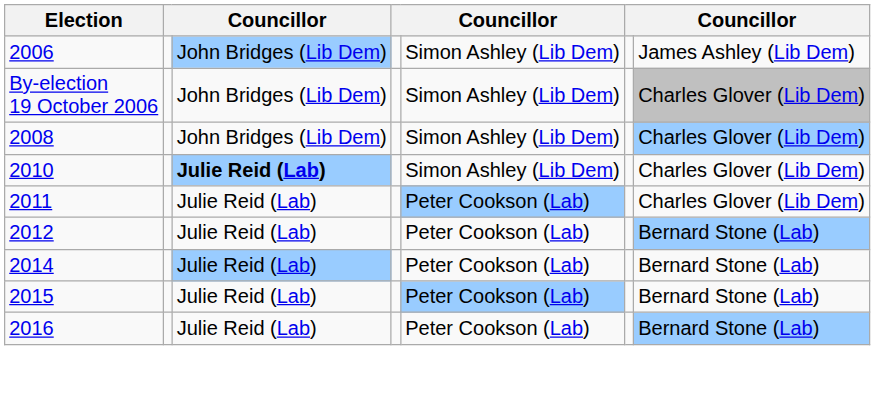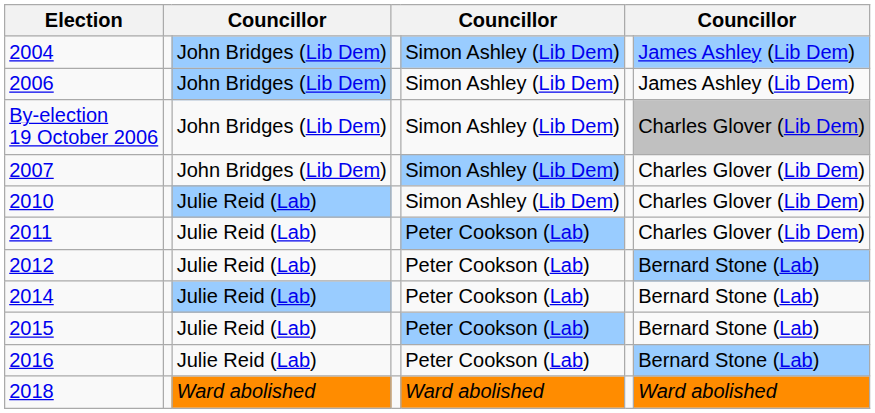+ row: (31, 52)
+ row: (31, 169)
- row: (31, 138)
(251, 169) bold -> (247, 201) normal
+ row: (31, 391)
